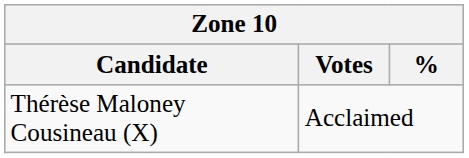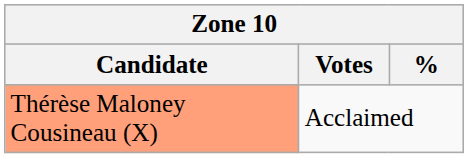(98, 118) no background -> (98, 118) lightsalmon background
